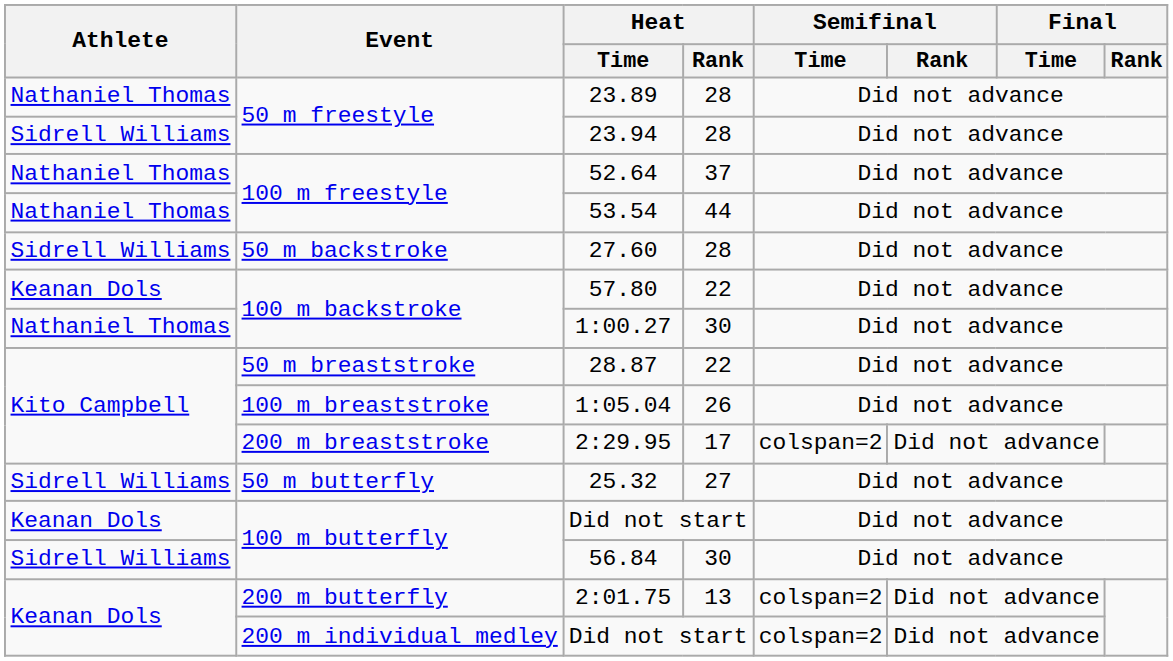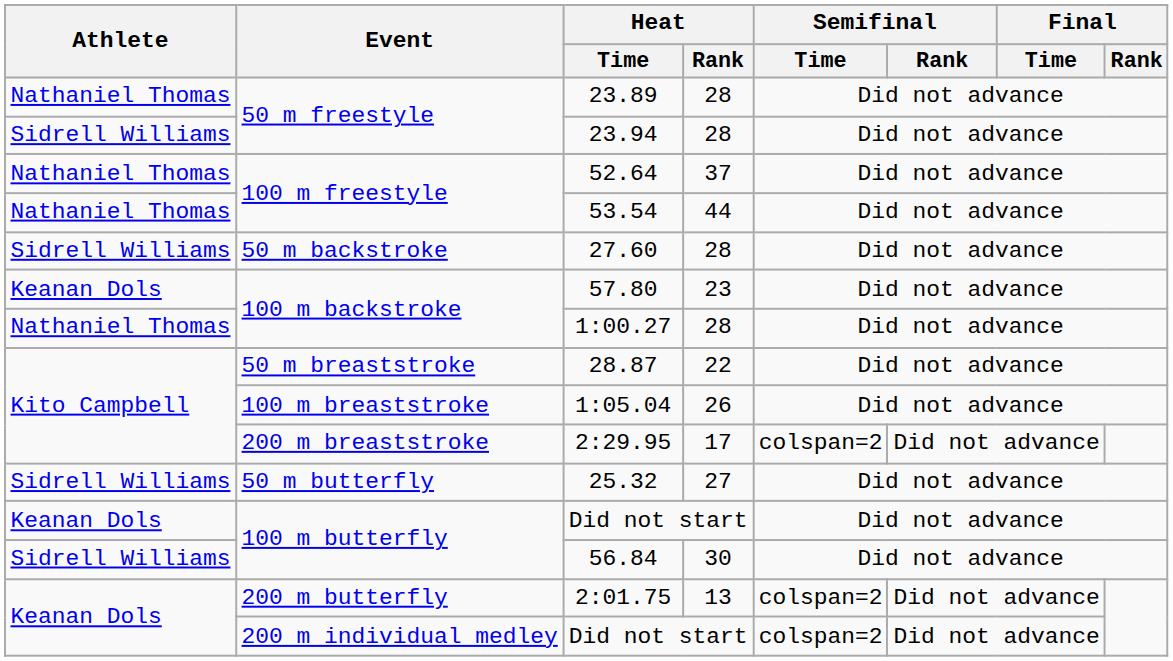(718, 289) 22 -> (718, 289) 23
(718, 328) 30 -> (718, 328) 28
